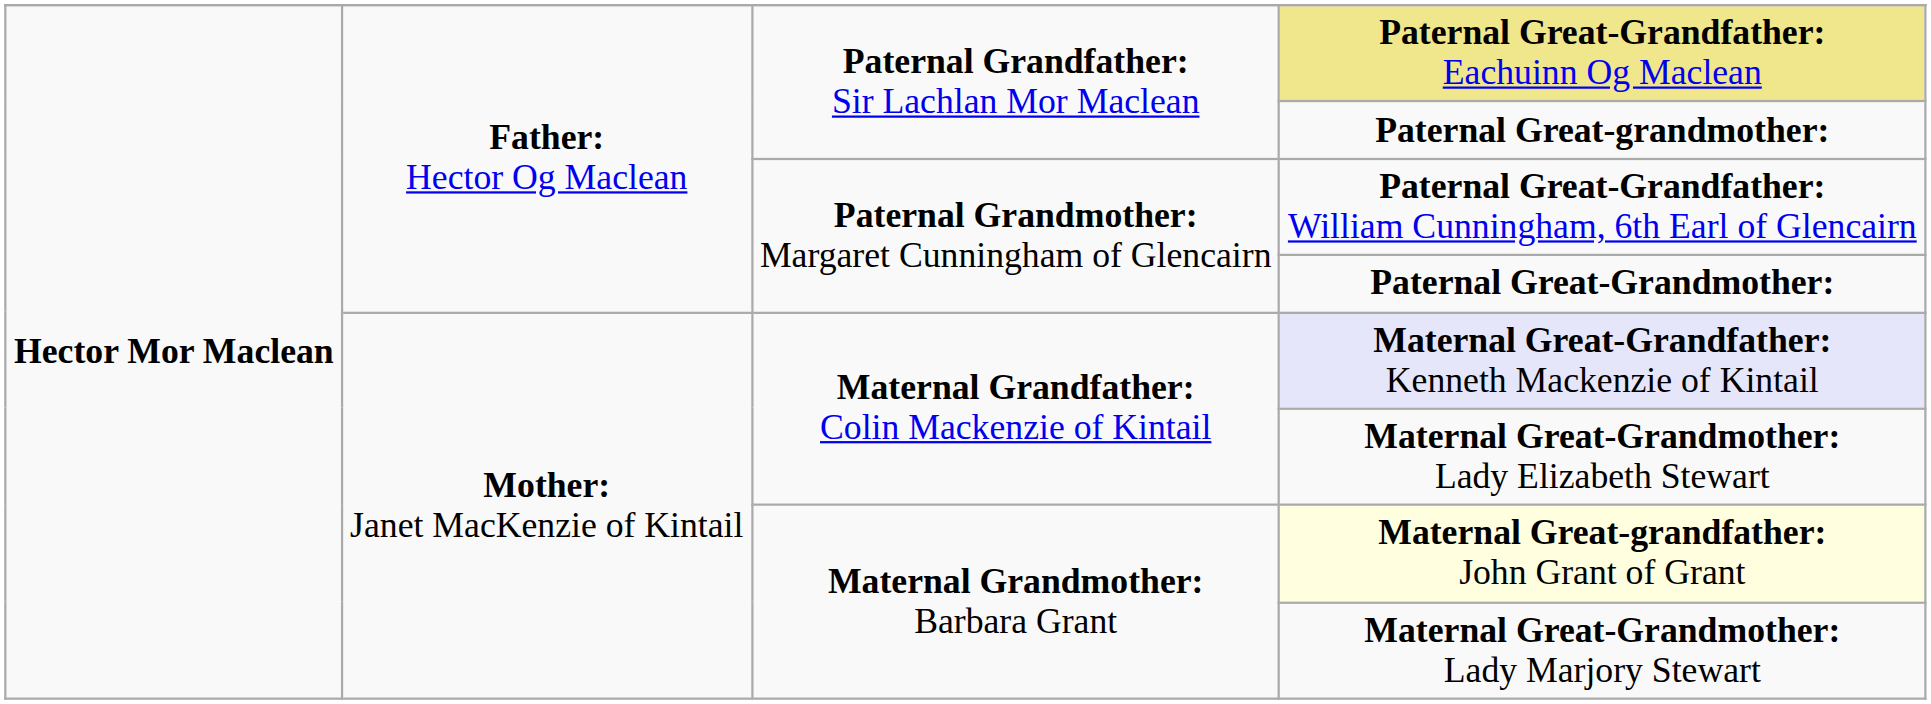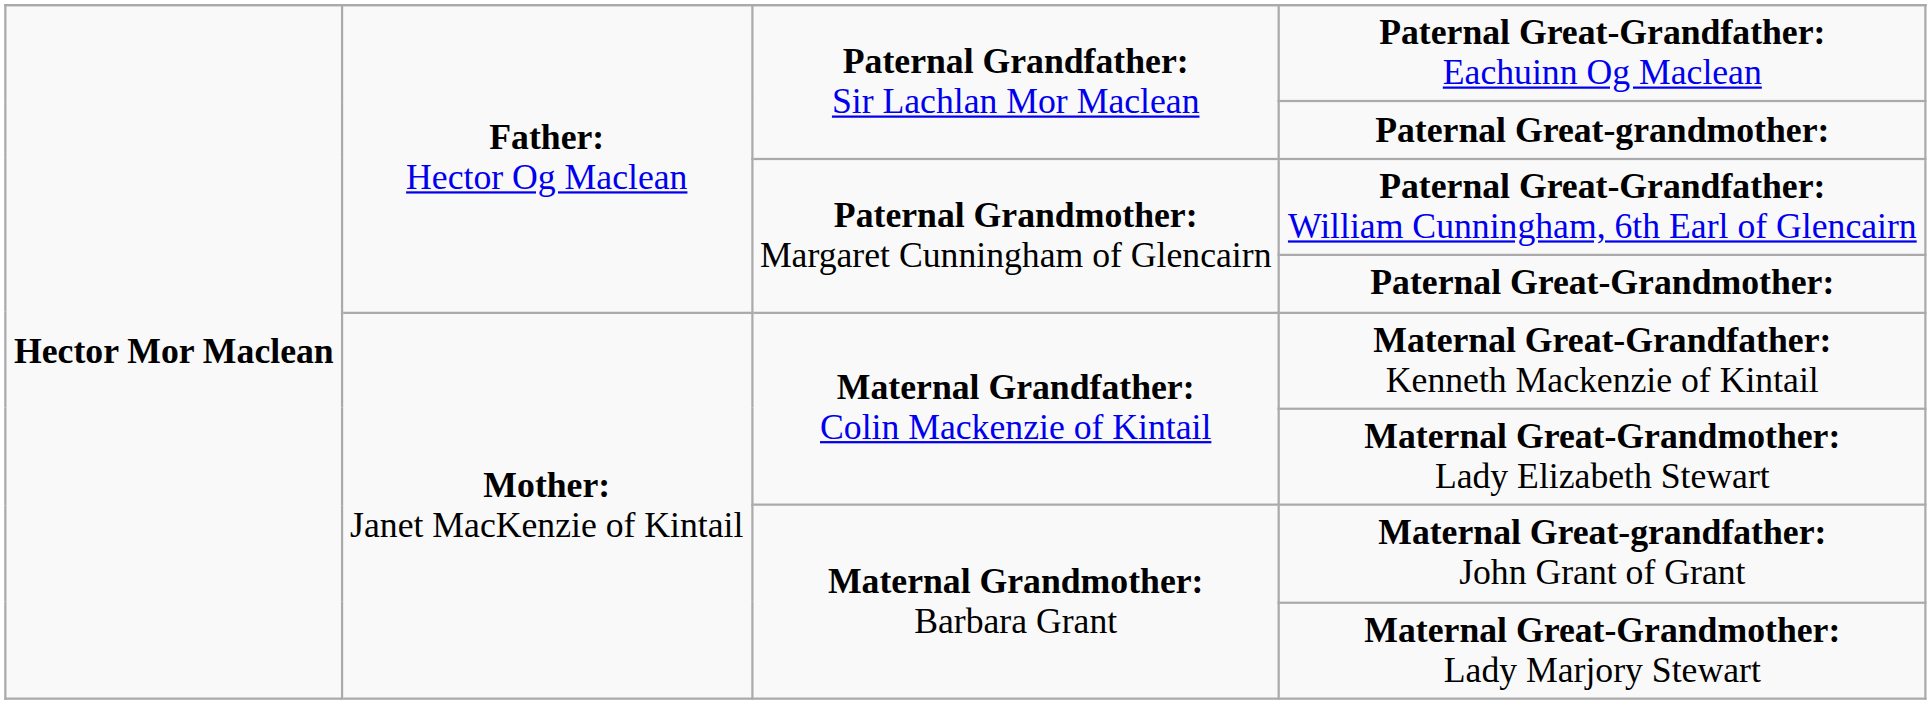(1602, 52) khaki background -> (1602, 52) no background
(1602, 359) lavender background -> (1602, 359) no background
(1602, 552) lightyellow background -> (1602, 552) no background
